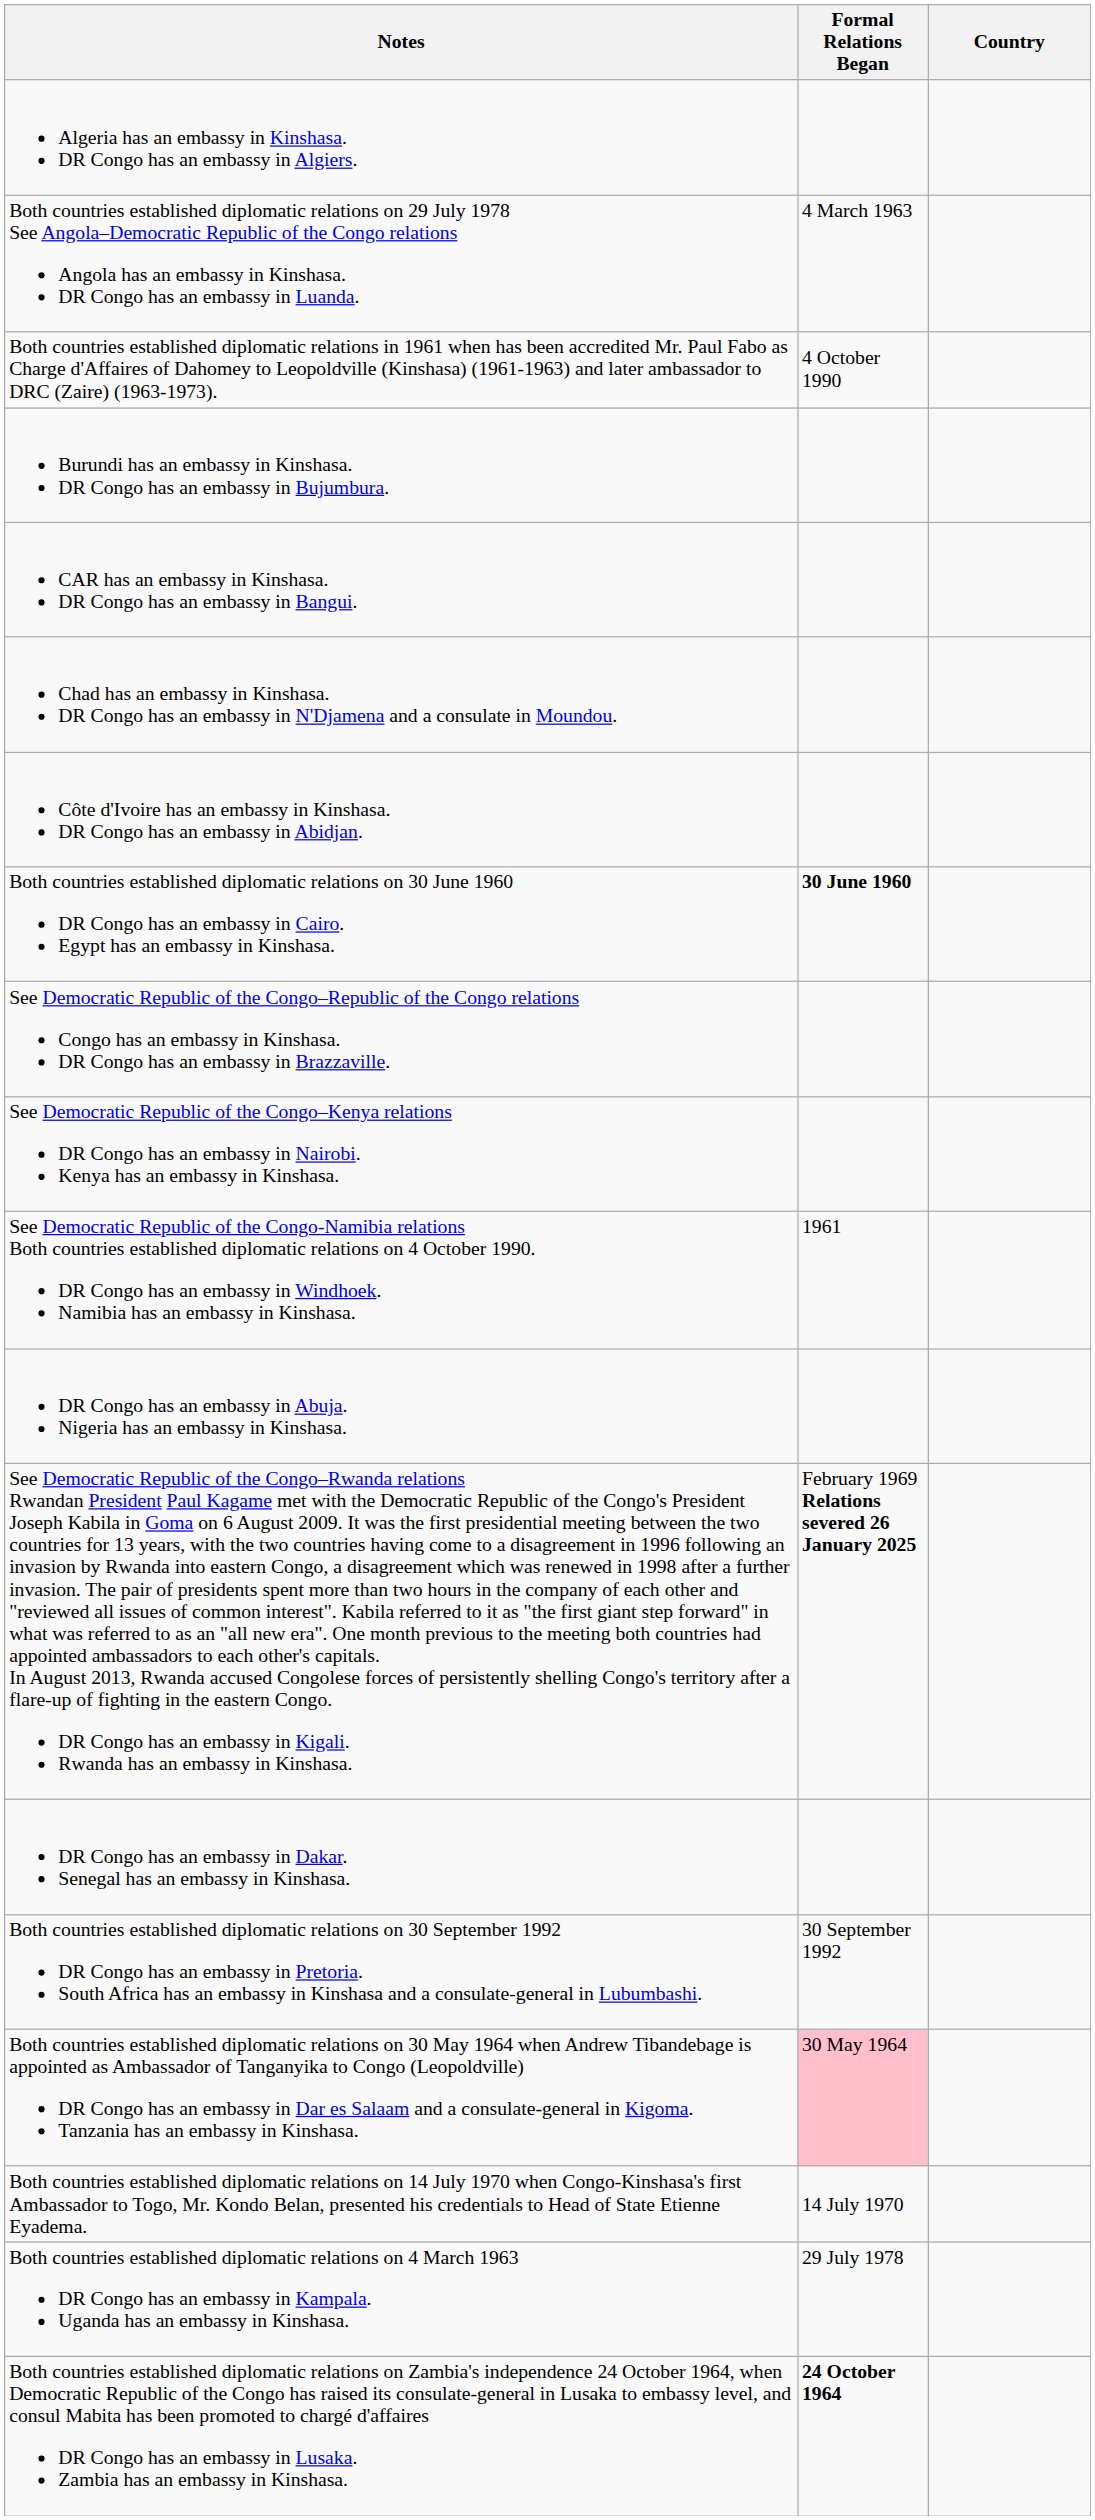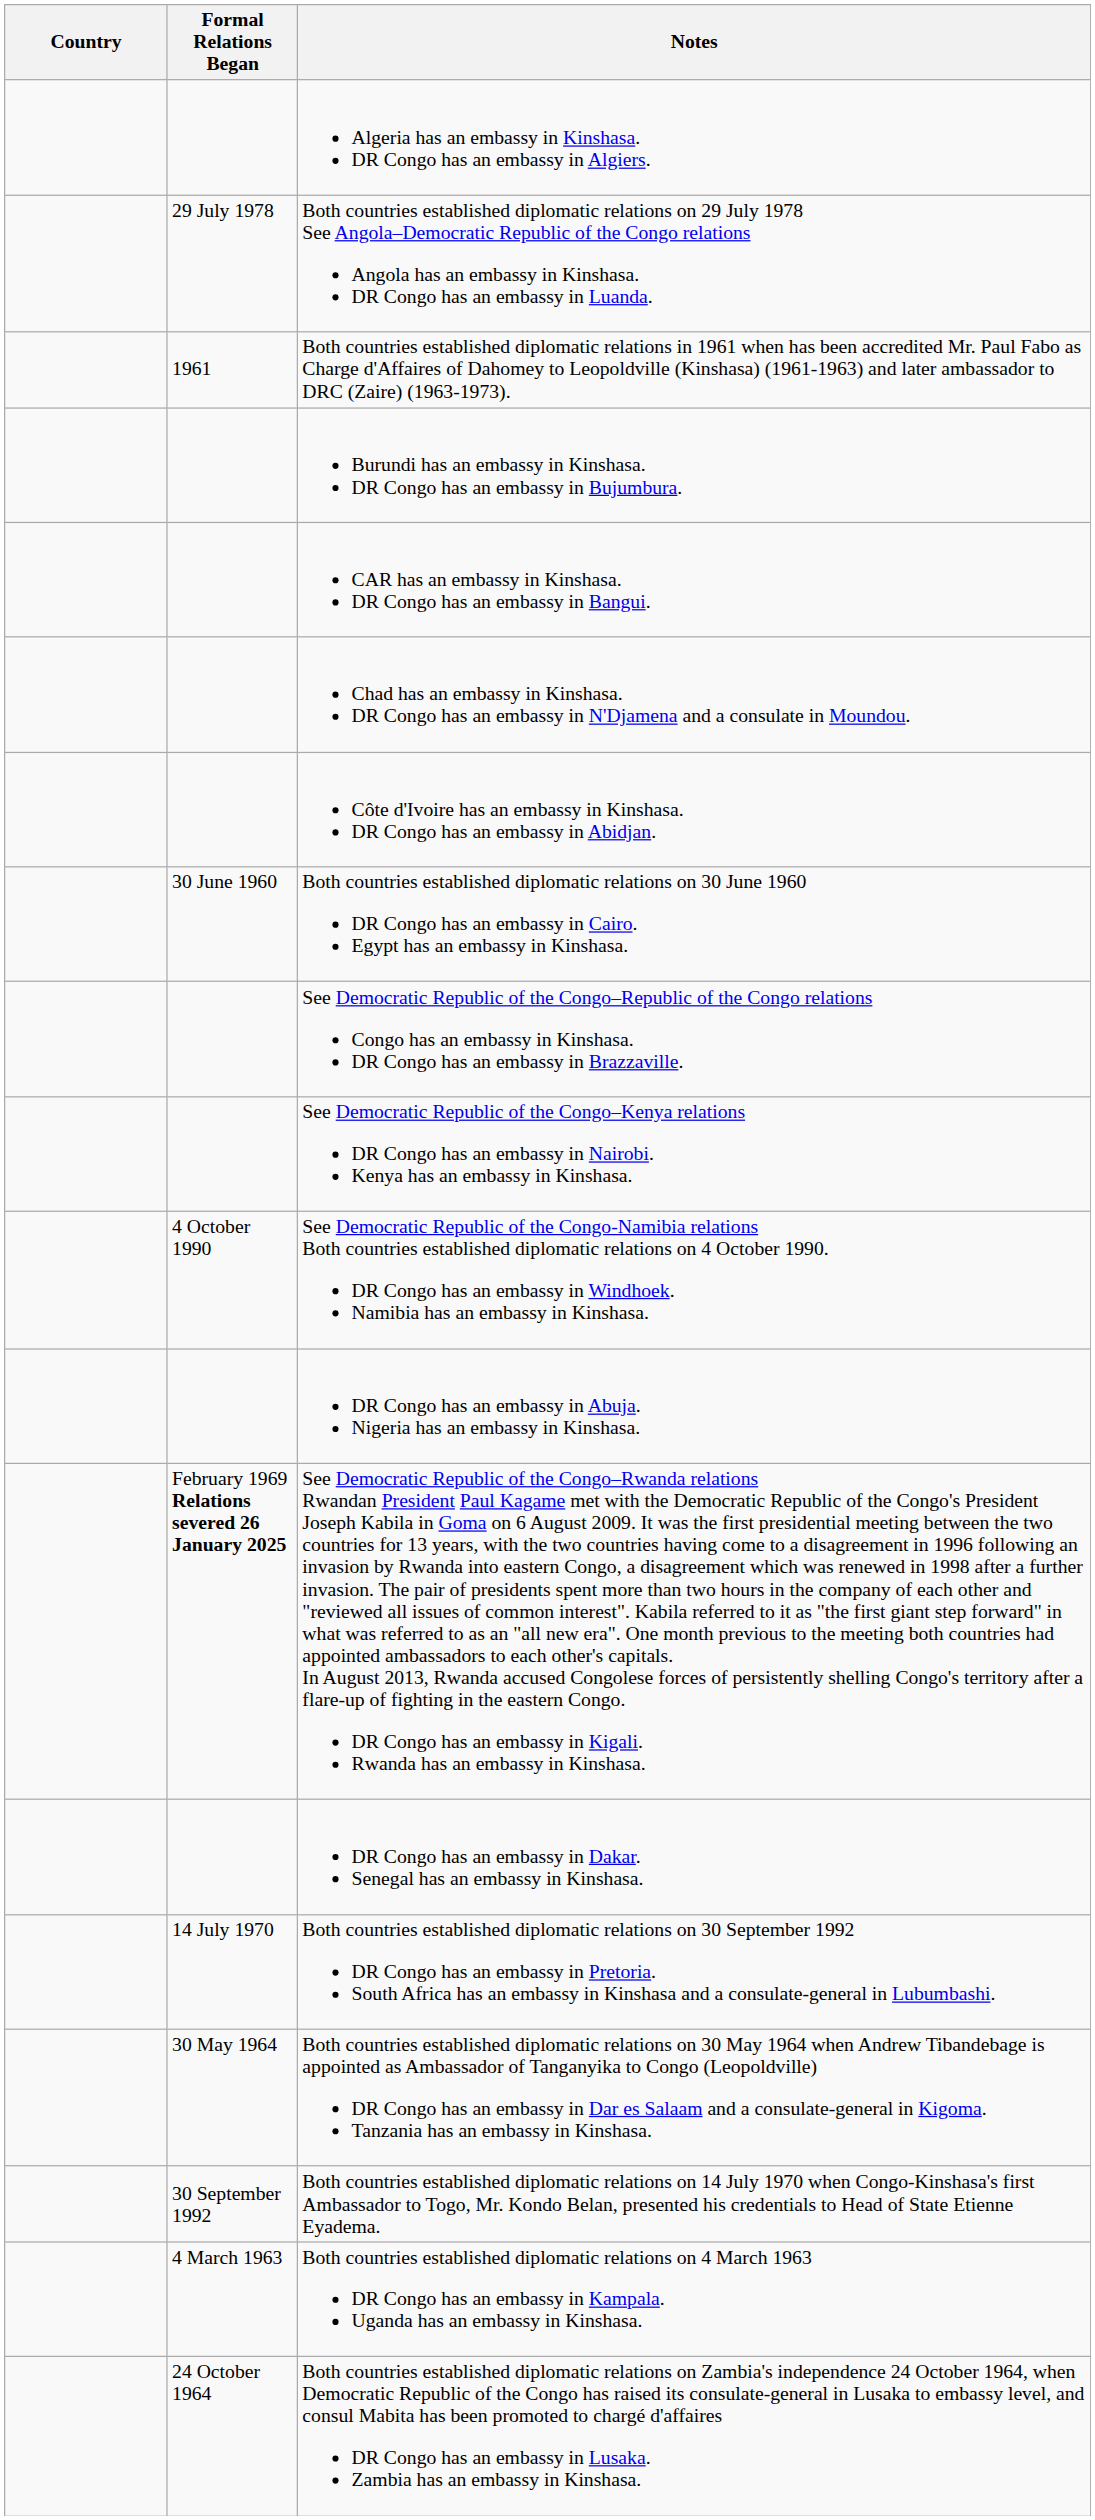columns swapped: (1009, 42) <-> (401, 42)
(857, 210) 4 March 1963 -> (223, 210) 29 July 1978
(841, 369) 4 October 1990 -> (192, 369) 1961
(857, 882) bold -> (225, 882) normal
(822, 1226) 1961 -> (211, 1237) 4 October 1990
(856, 1940) 30 September 1992 -> (223, 1929) 14 July 1970
(854, 2044) pink background -> (225, 2044) no background
(853, 2203) 14 July 1970 -> (226, 2203) 30 September 1992
(853, 2257) 29 July 1978 -> (227, 2257) 4 March 1963
(849, 2383) bold -> (216, 2383) normal
